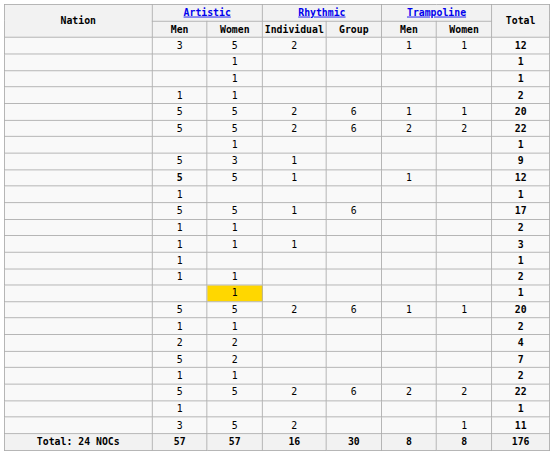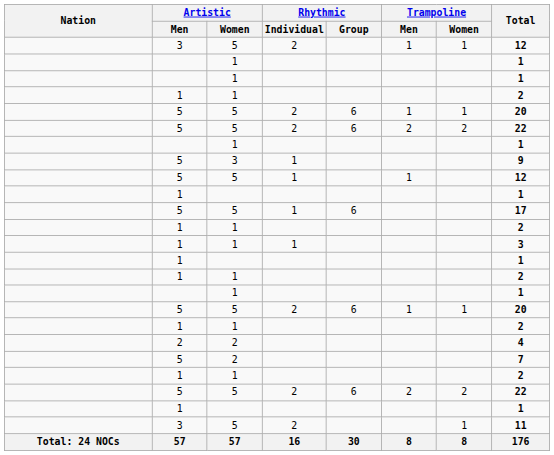(180, 177) bold -> (180, 177) normal
(235, 293) gold background -> (235, 293) no background
